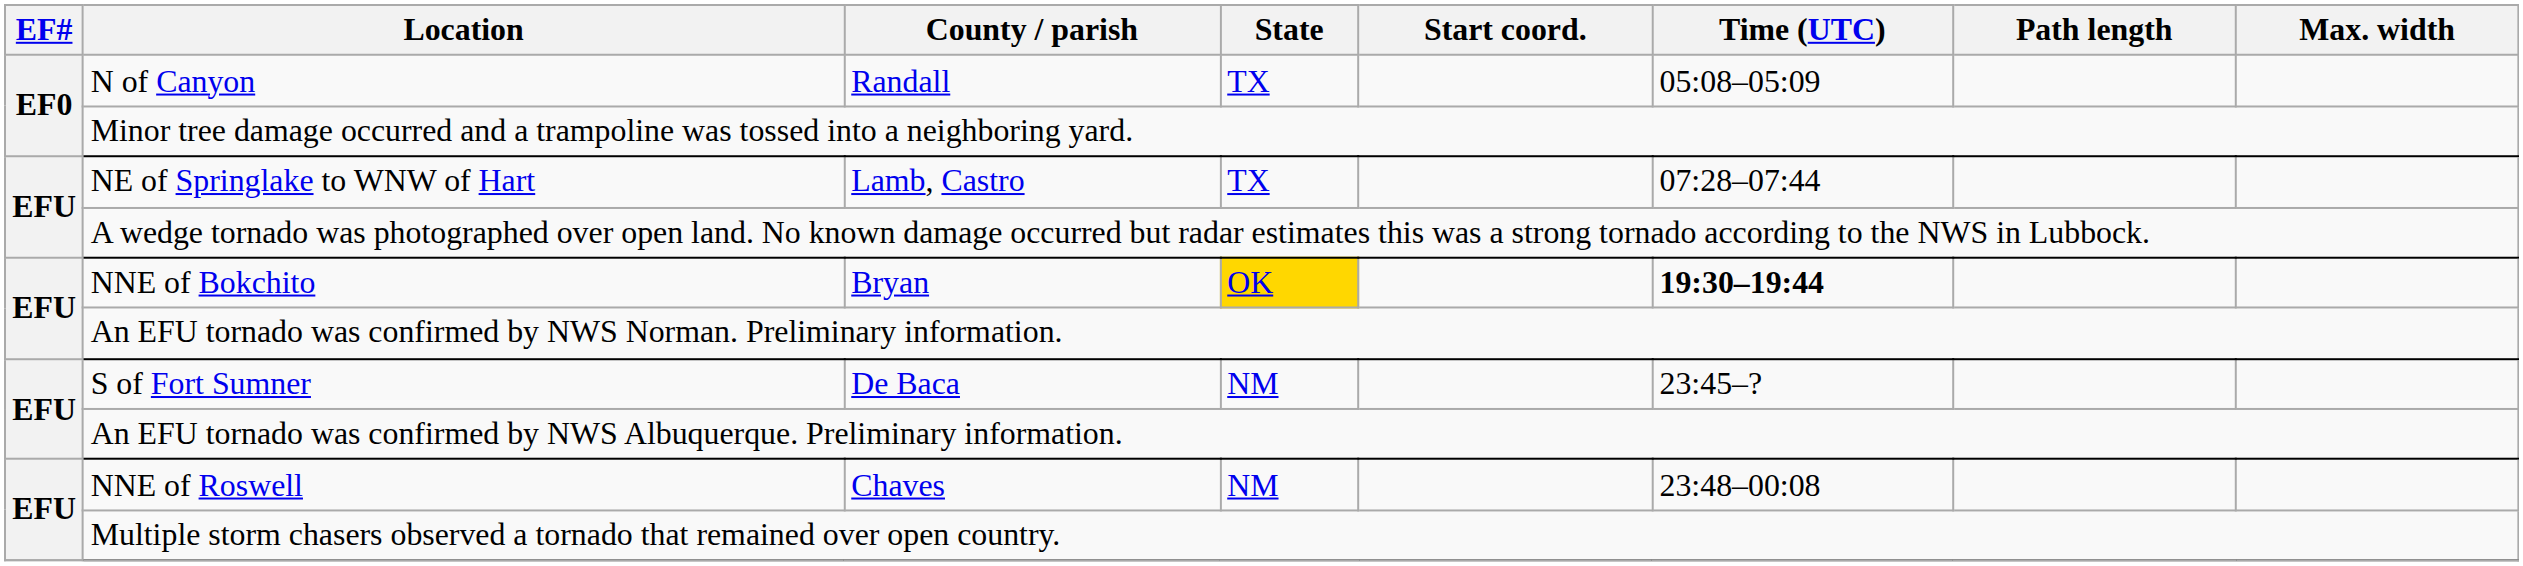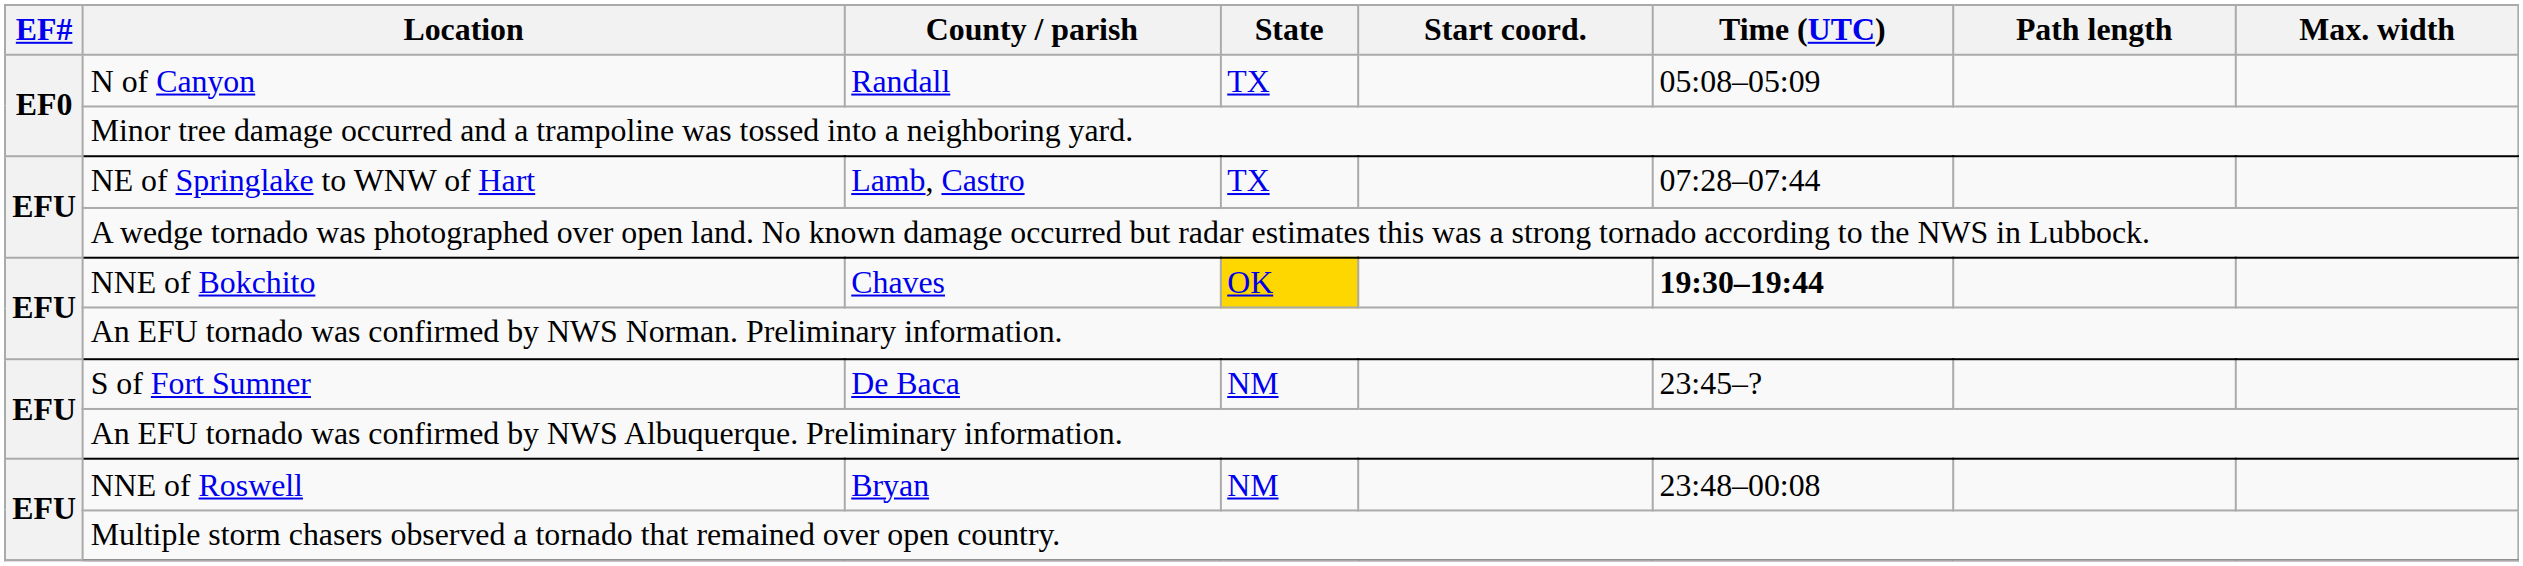(890, 282) Bryan -> (898, 282) Chaves
(898, 484) Chaves -> (890, 484) Bryan
